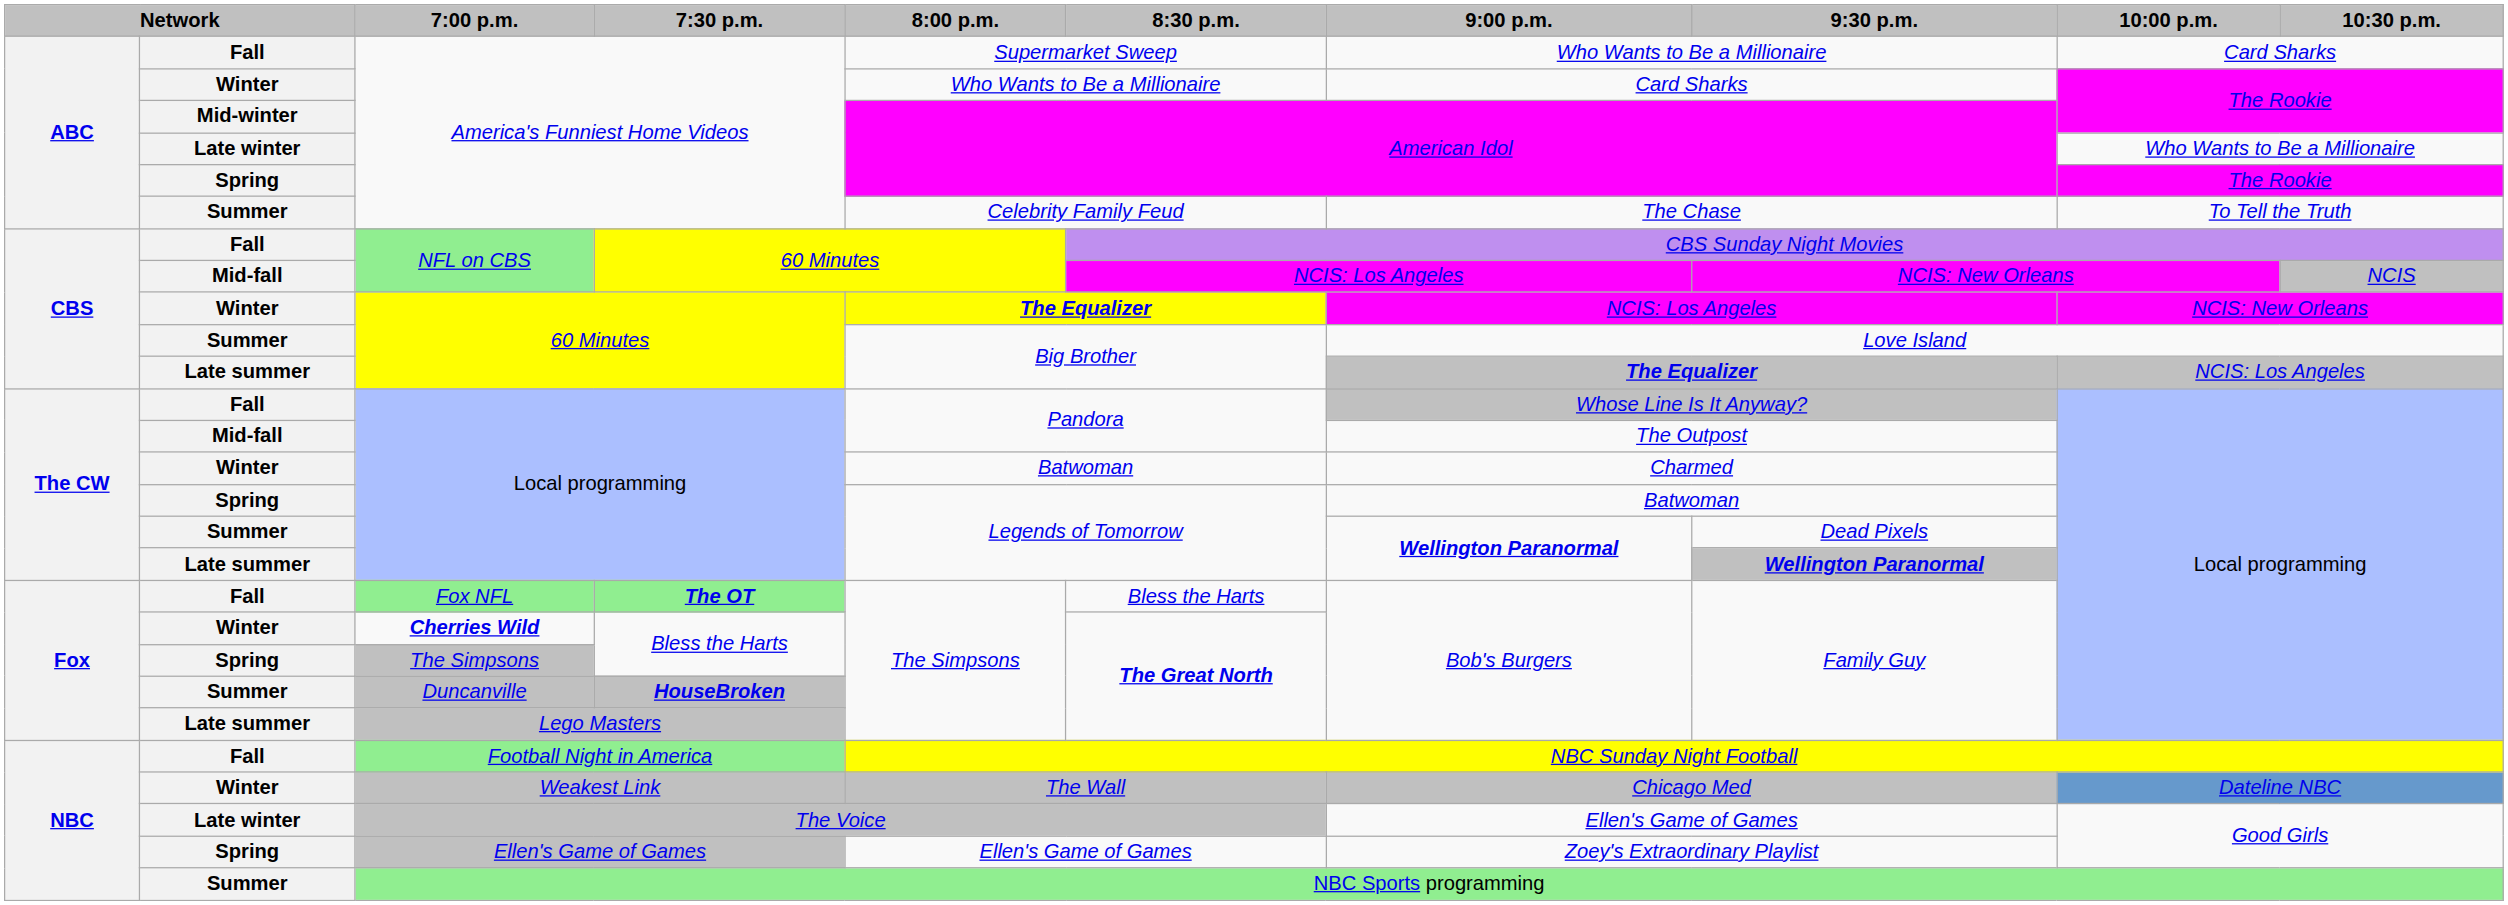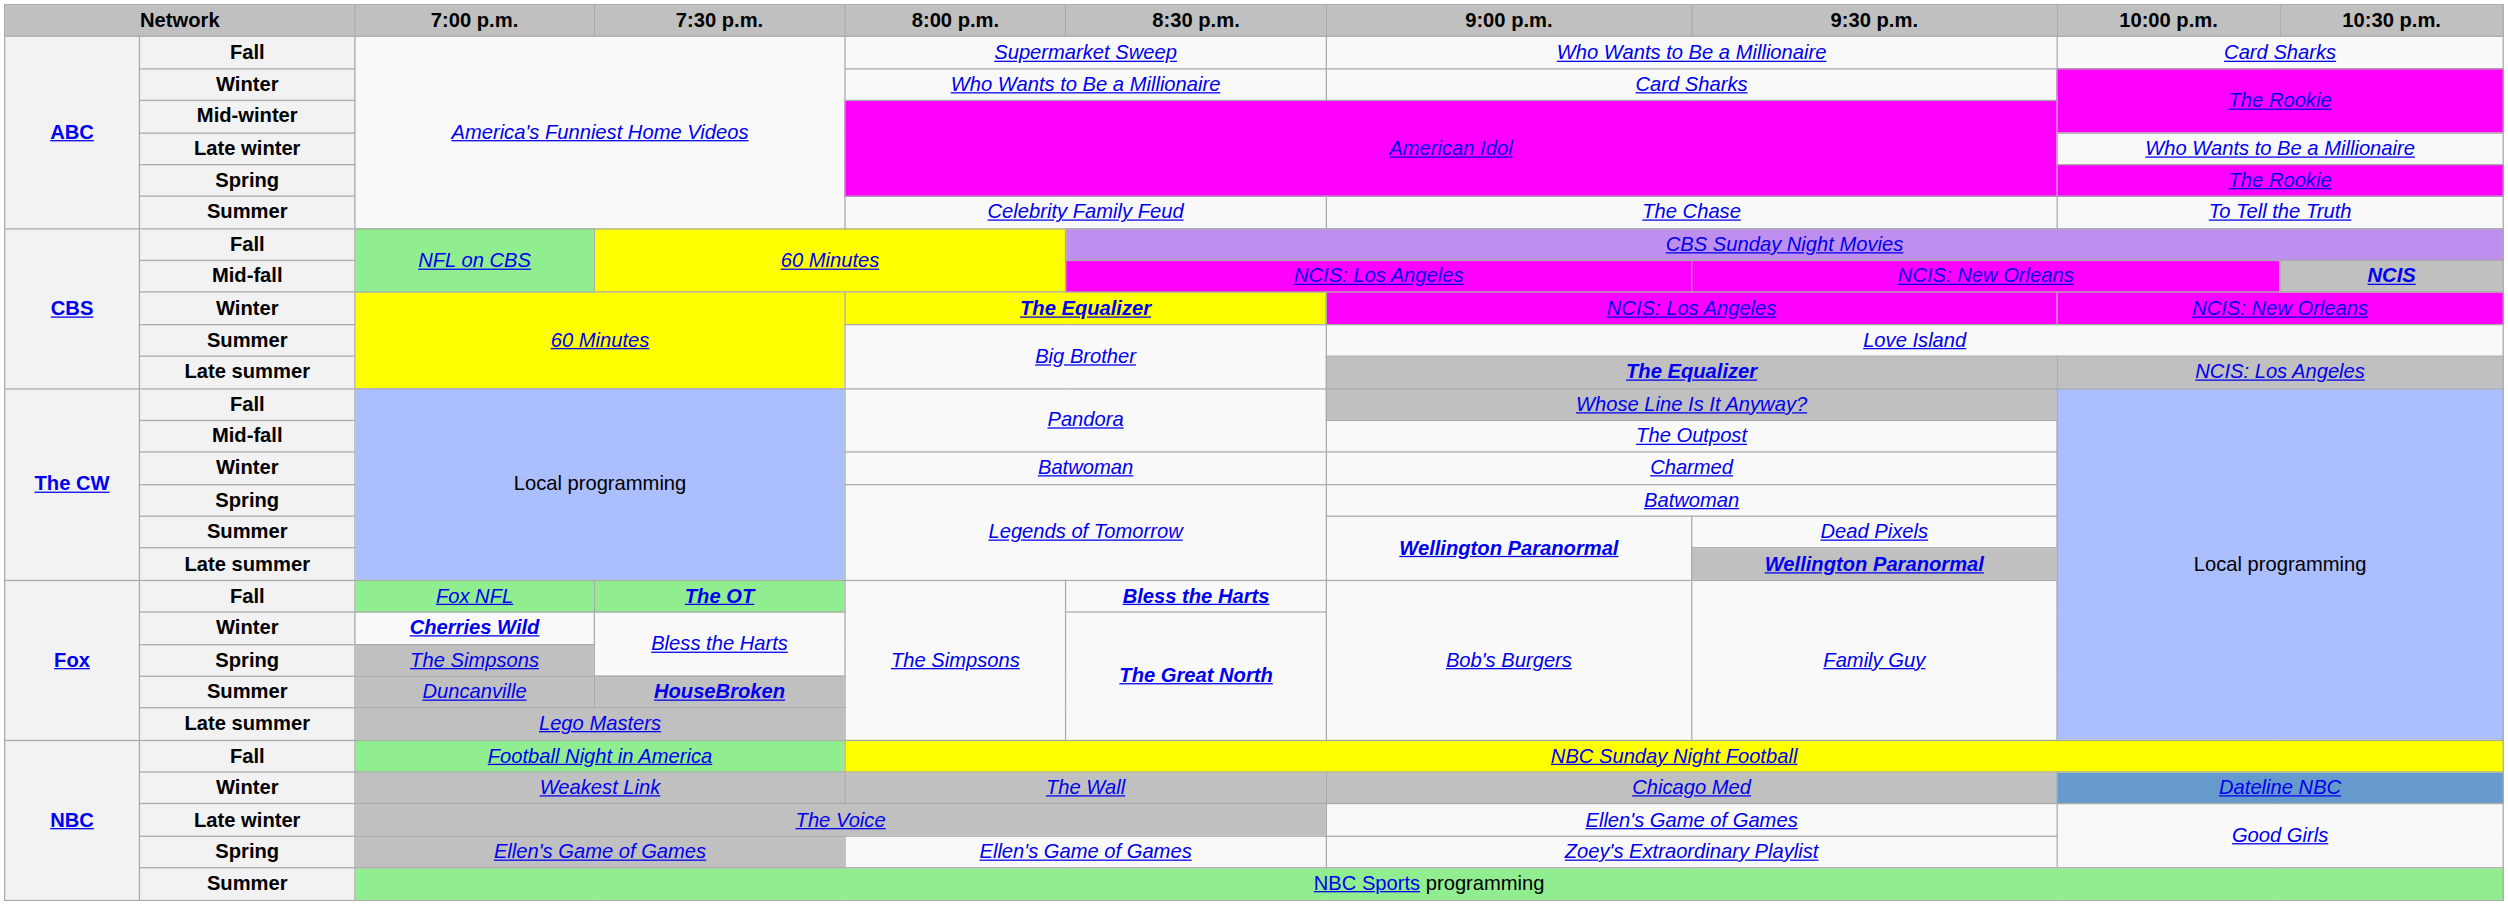(2392, 276) normal -> (2392, 276) bold
(1196, 595) normal -> (1196, 595) bold
